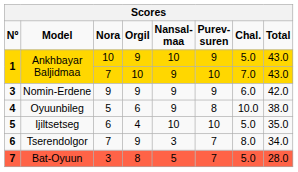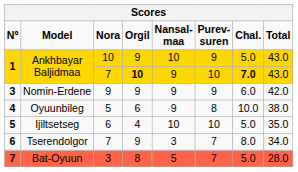(137, 74) normal -> (137, 74) bold
(248, 74) normal -> (248, 74) bold
